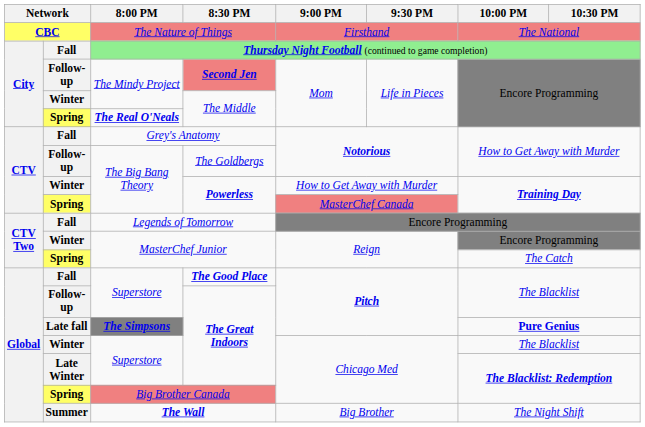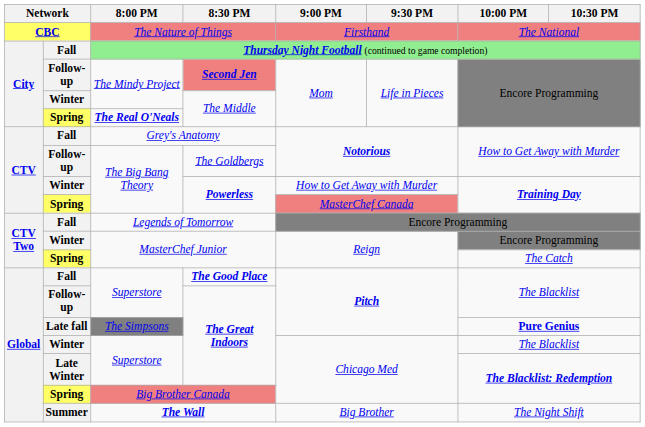(137, 326) bold -> (137, 326) normal
